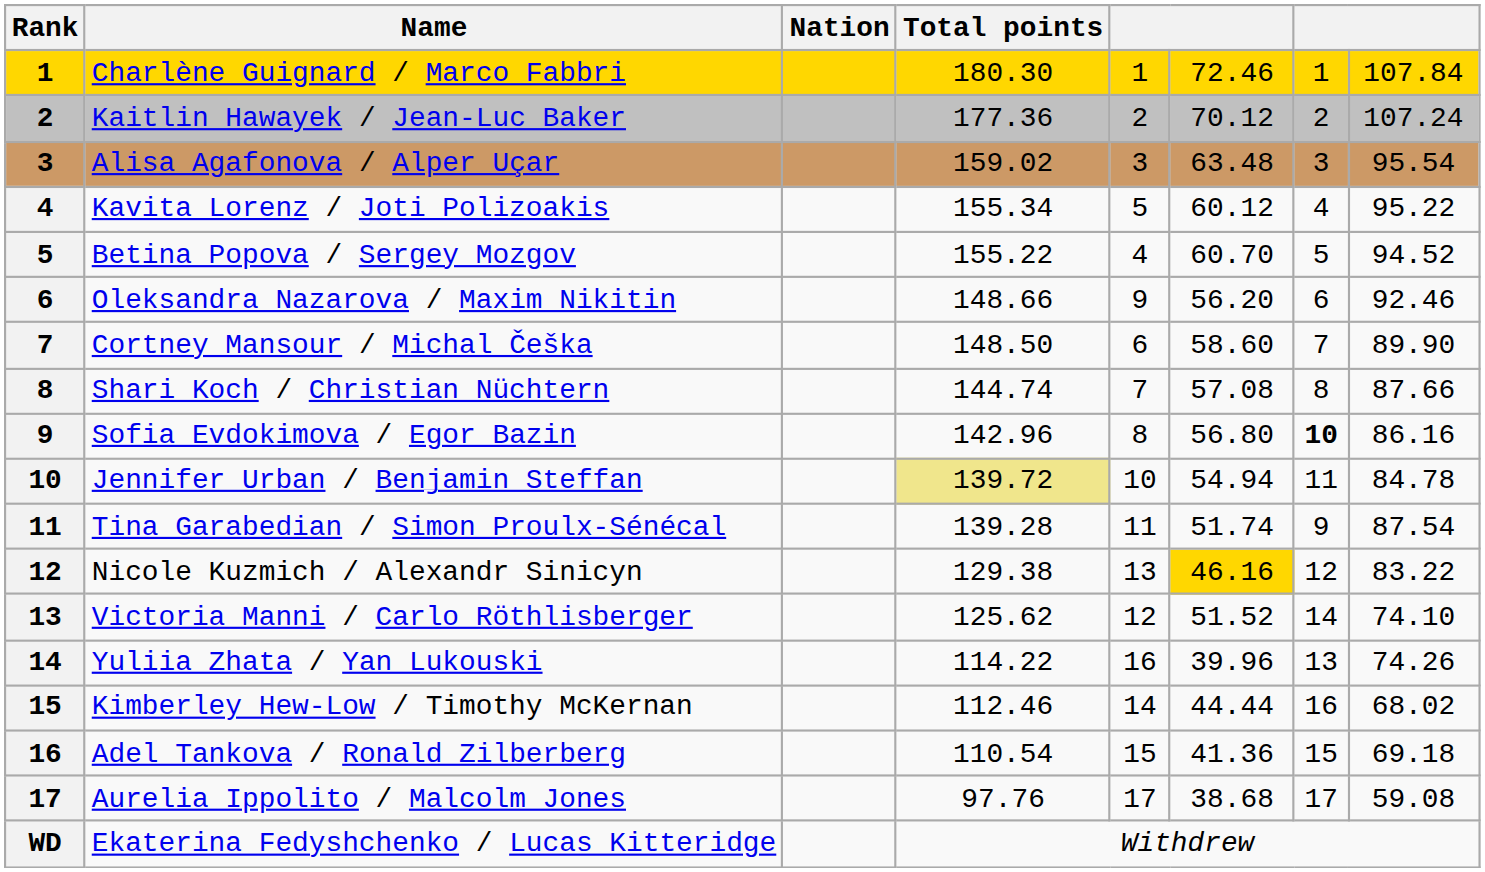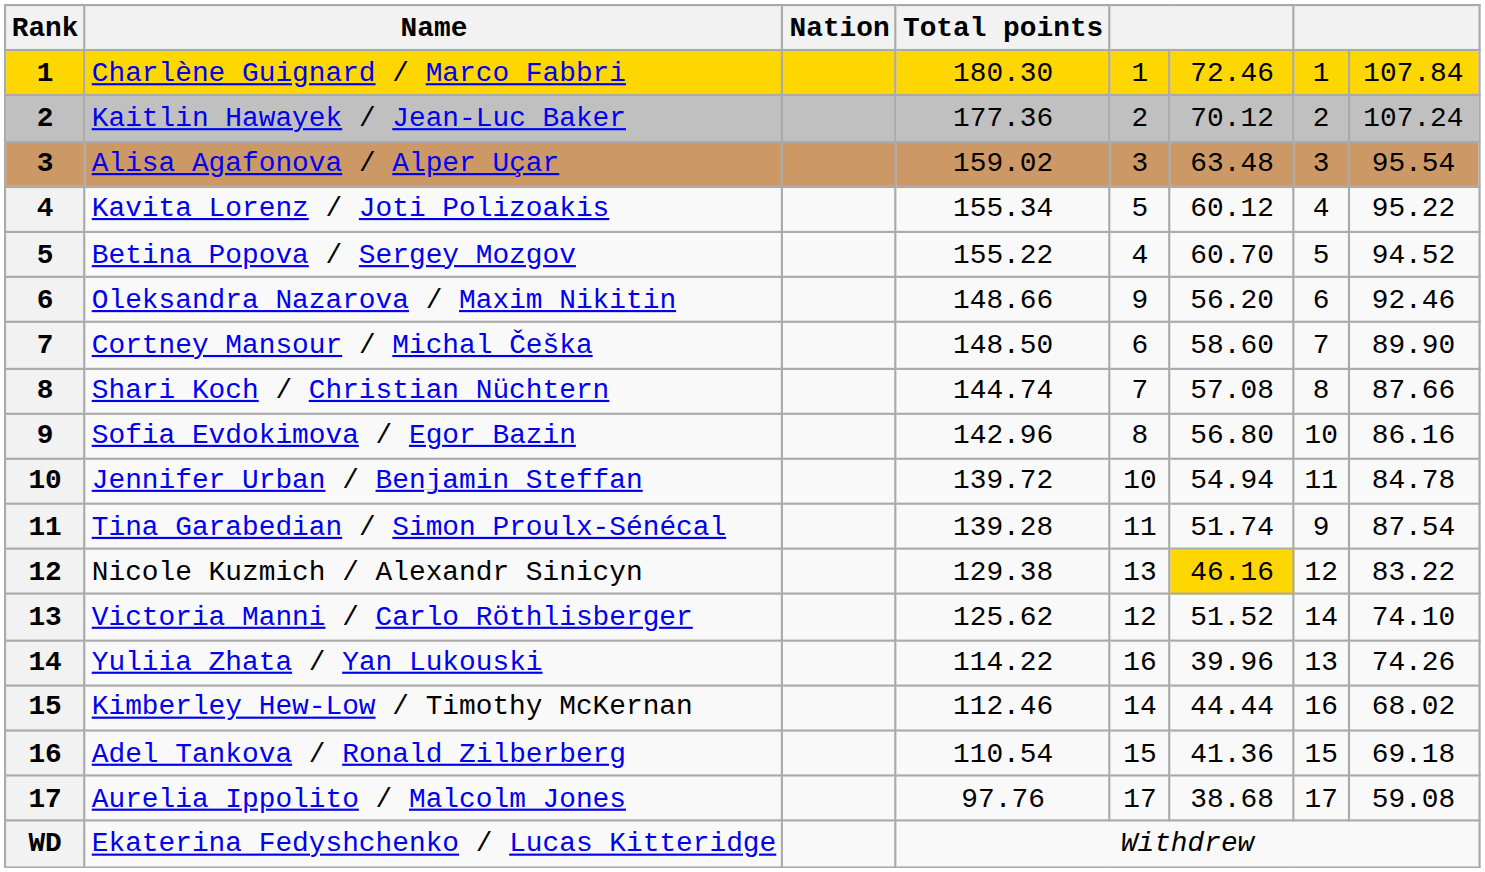(1321, 436) bold -> (1321, 436) normal
(1003, 481) khaki background -> (1003, 481) no background
